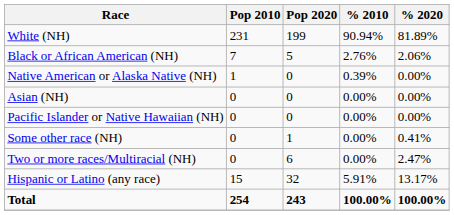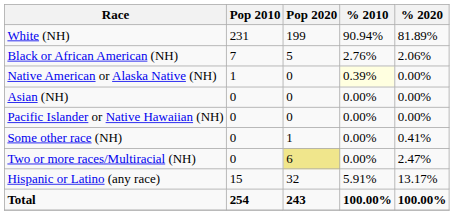(360, 76) no background -> (360, 76) lightyellow background
(290, 158) no background -> (290, 158) khaki background
